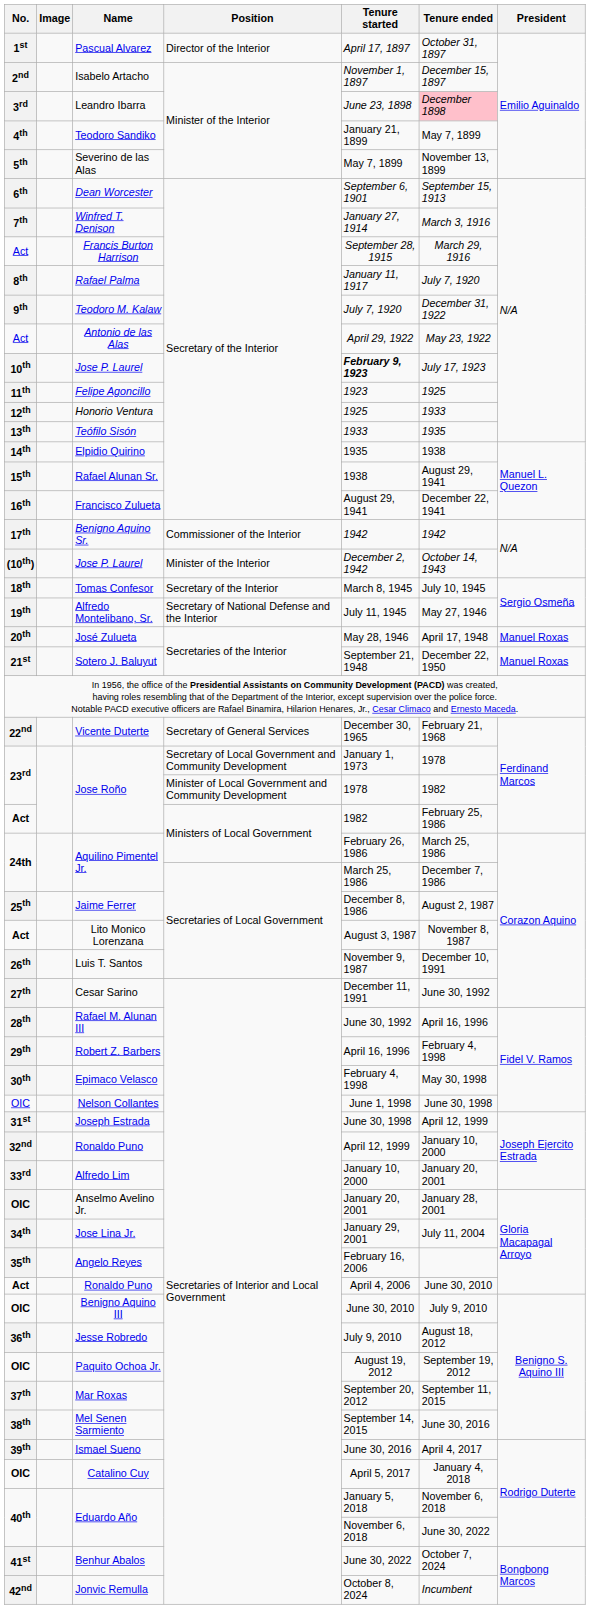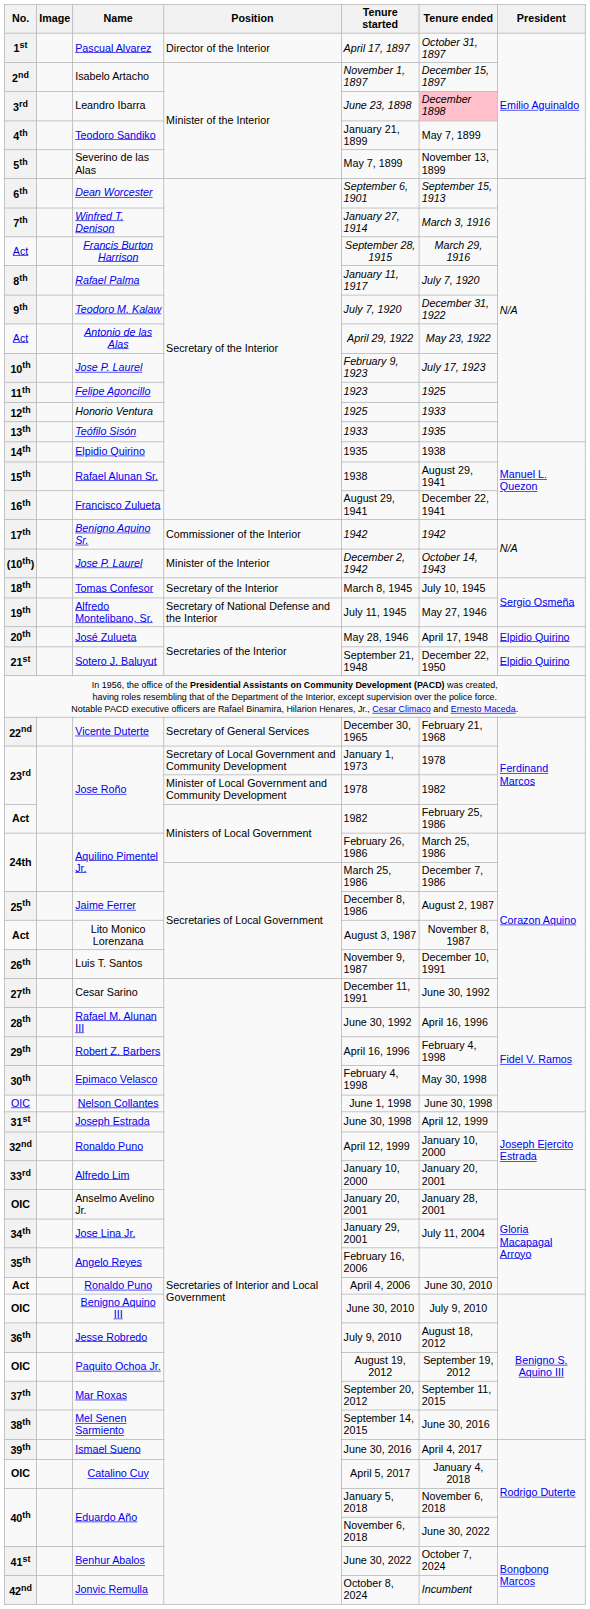(372, 367) bold -> (371, 367) normal
(534, 637) Manuel Roxas -> (535, 637) Elpidio Quirino
(534, 661) Manuel Roxas -> (535, 661) Elpidio Quirino
